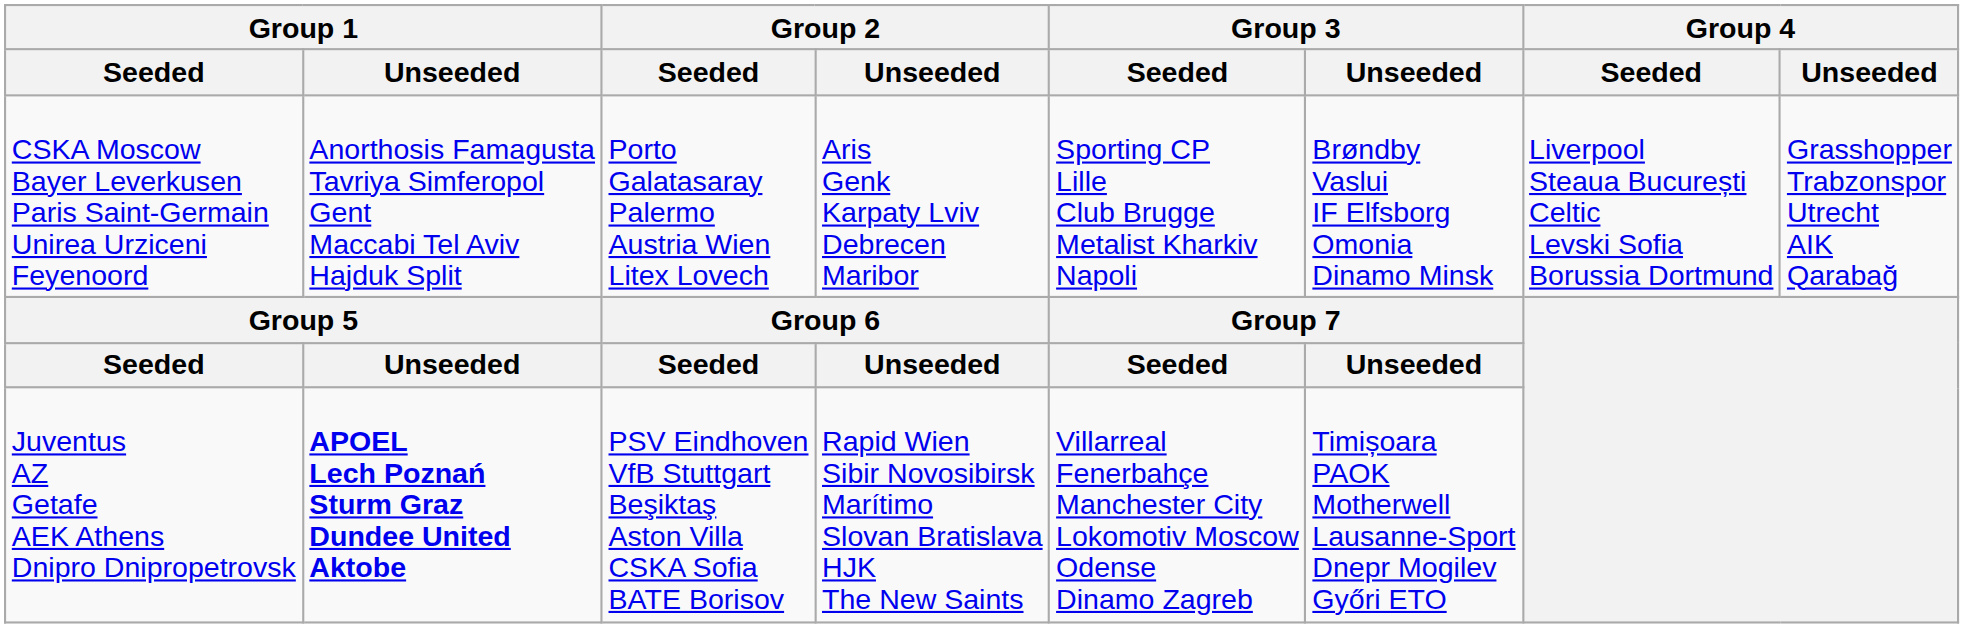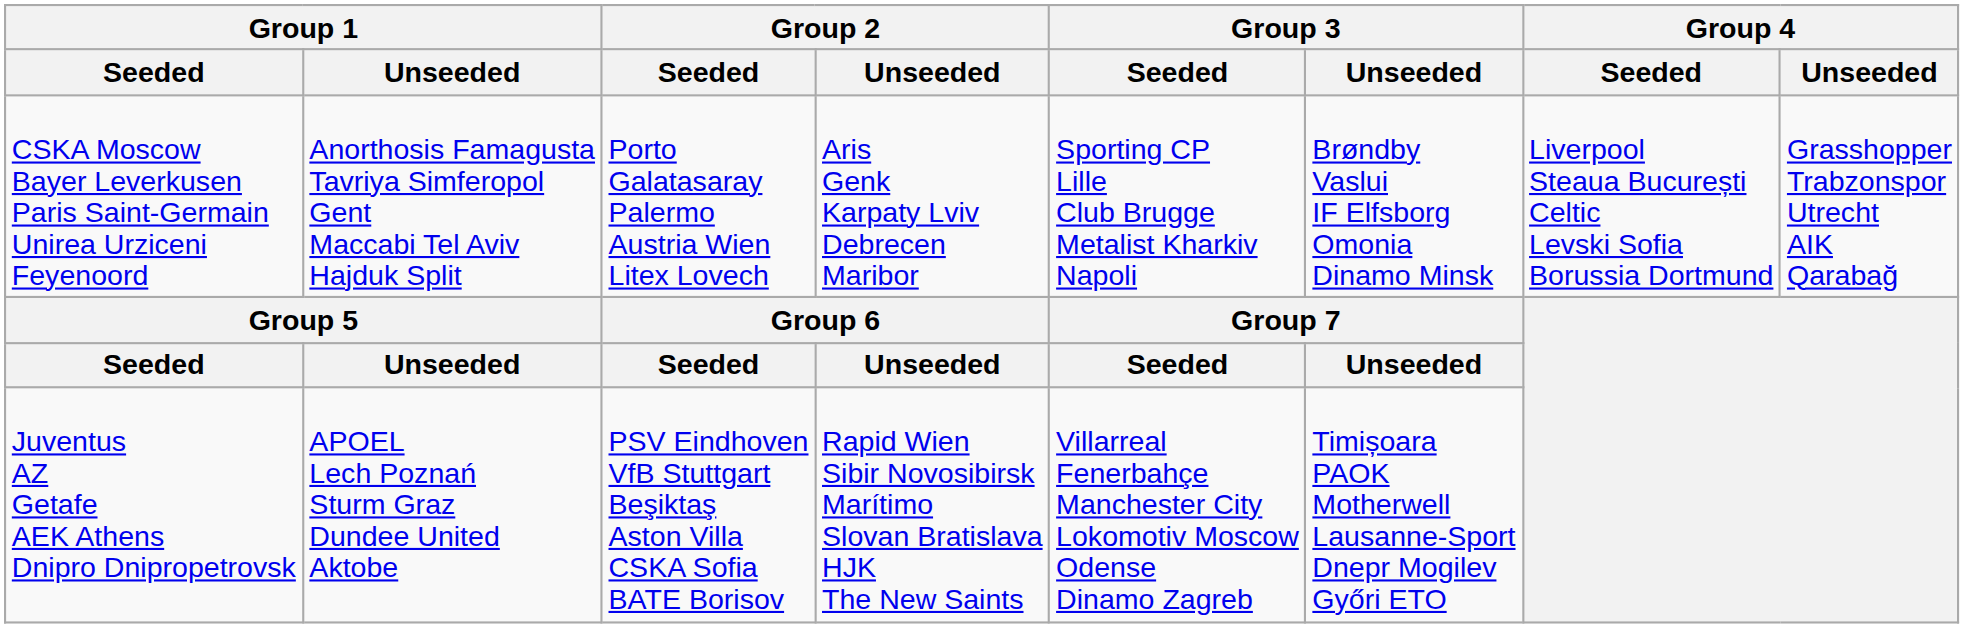(410, 504) bold -> (405, 504) normal
